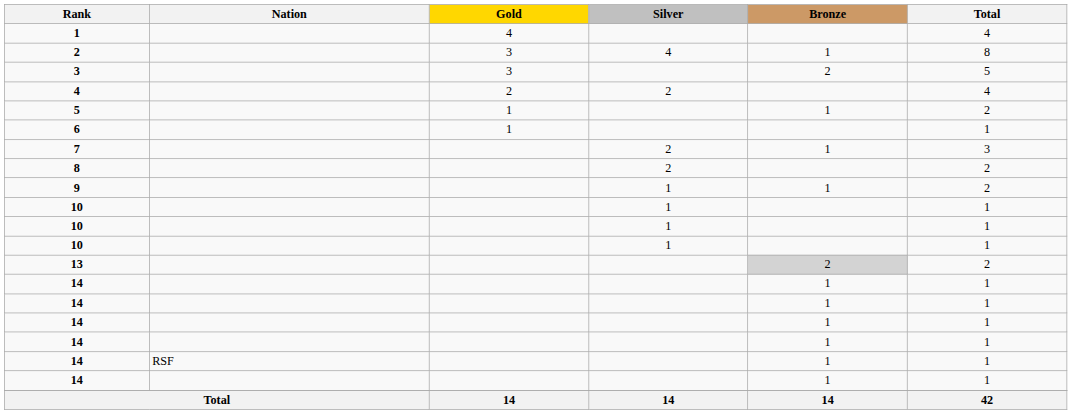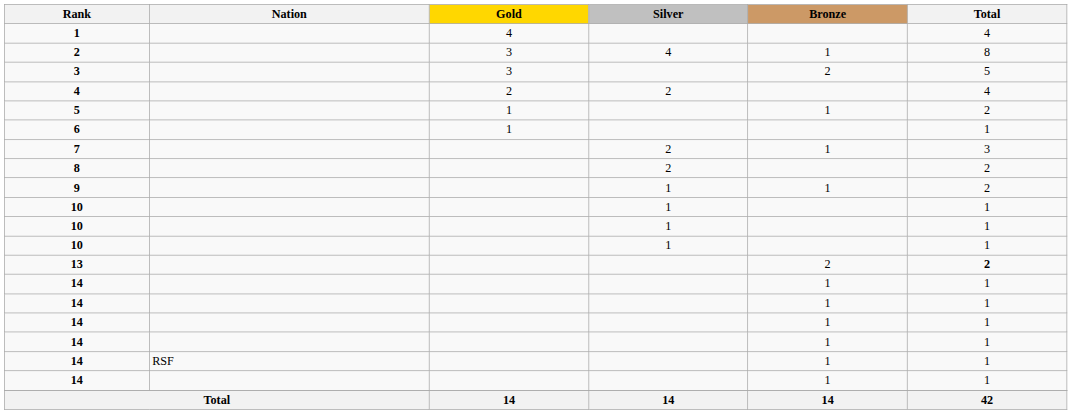(828, 264) lightgrey background -> (828, 264) no background
(987, 264) normal -> (987, 264) bold
